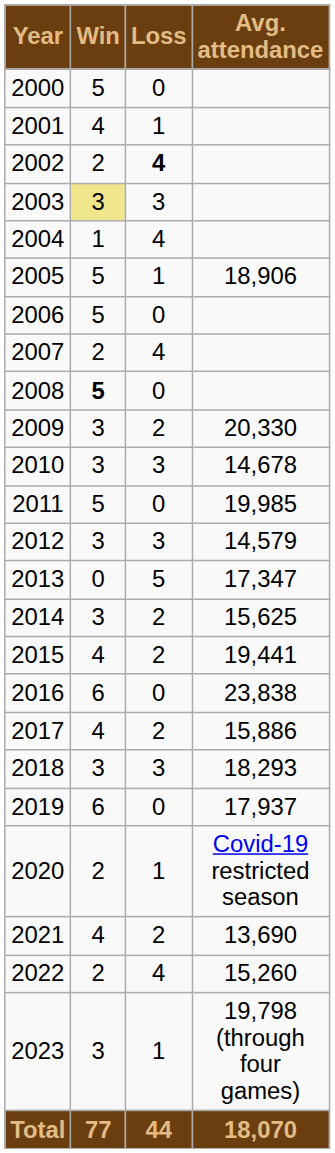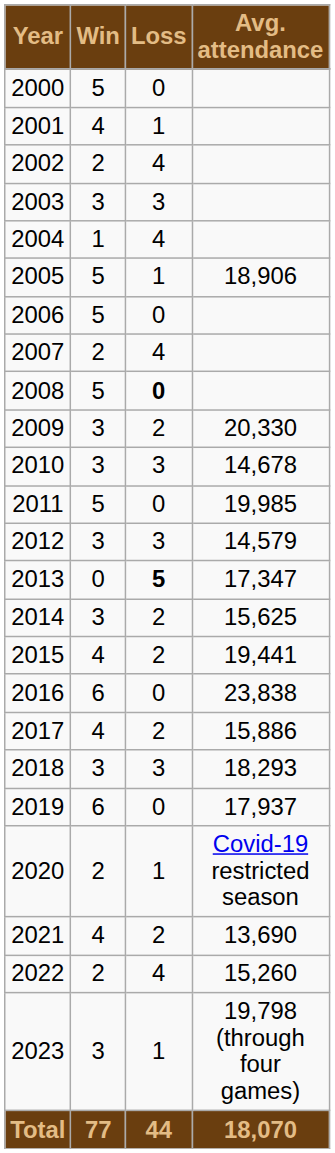(159, 163) bold -> (159, 163) normal
(98, 201) khaki background -> (98, 201) no background
(98, 390) bold -> (98, 390) normal
(159, 390) normal -> (159, 390) bold
(159, 579) normal -> (159, 579) bold
